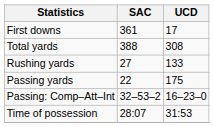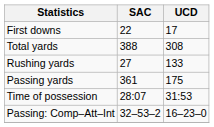(128, 30) 361 -> (126, 30) 22
(126, 80) 22 -> (128, 80) 361
rows swapped: (61, 97) <-> (52, 113)
